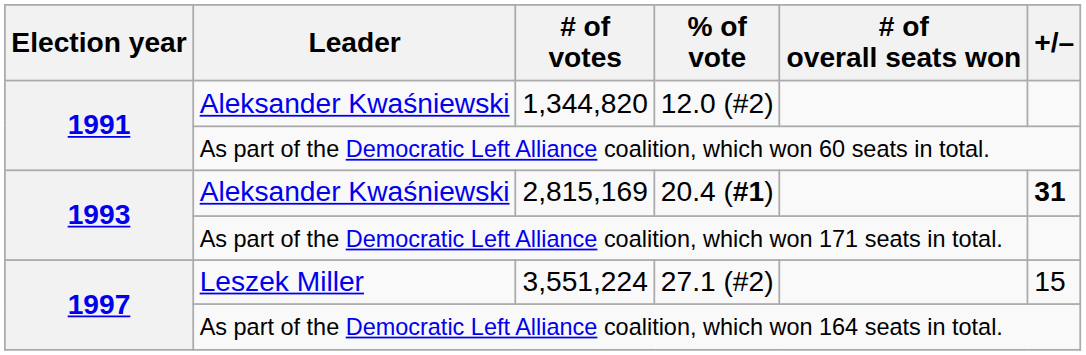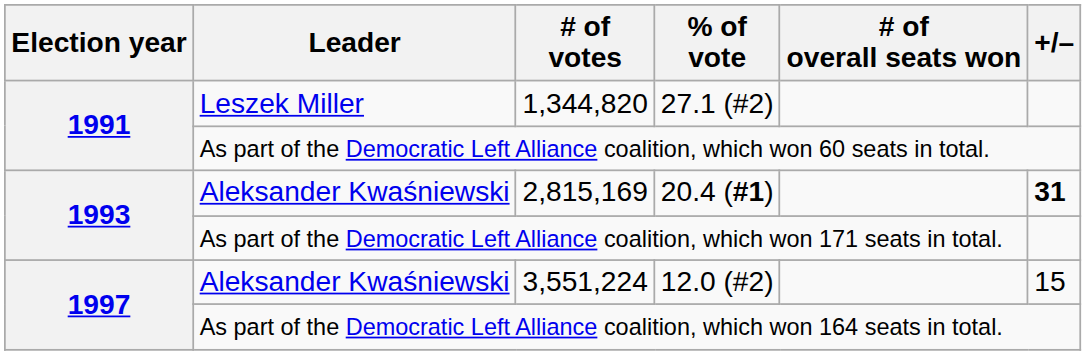(355, 103) Aleksander Kwaśniewski -> (282, 103) Leszek Miller
(717, 103) 12.0 (#2) -> (717, 103) 27.1 (#2)
(282, 281) Leszek Miller -> (355, 281) Aleksander Kwaśniewski
(717, 281) 27.1 (#2) -> (717, 281) 12.0 (#2)
